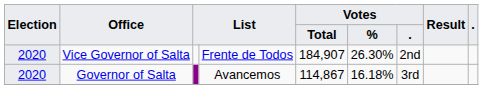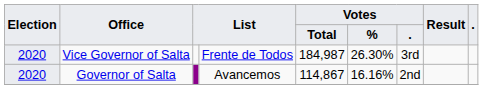(322, 55) 184,907 -> (322, 55) 184,987
(410, 55) 2nd -> (410, 55) 3rd
(372, 75) 16.18% -> (372, 75) 16.16%
(410, 75) 3rd -> (410, 75) 2nd
